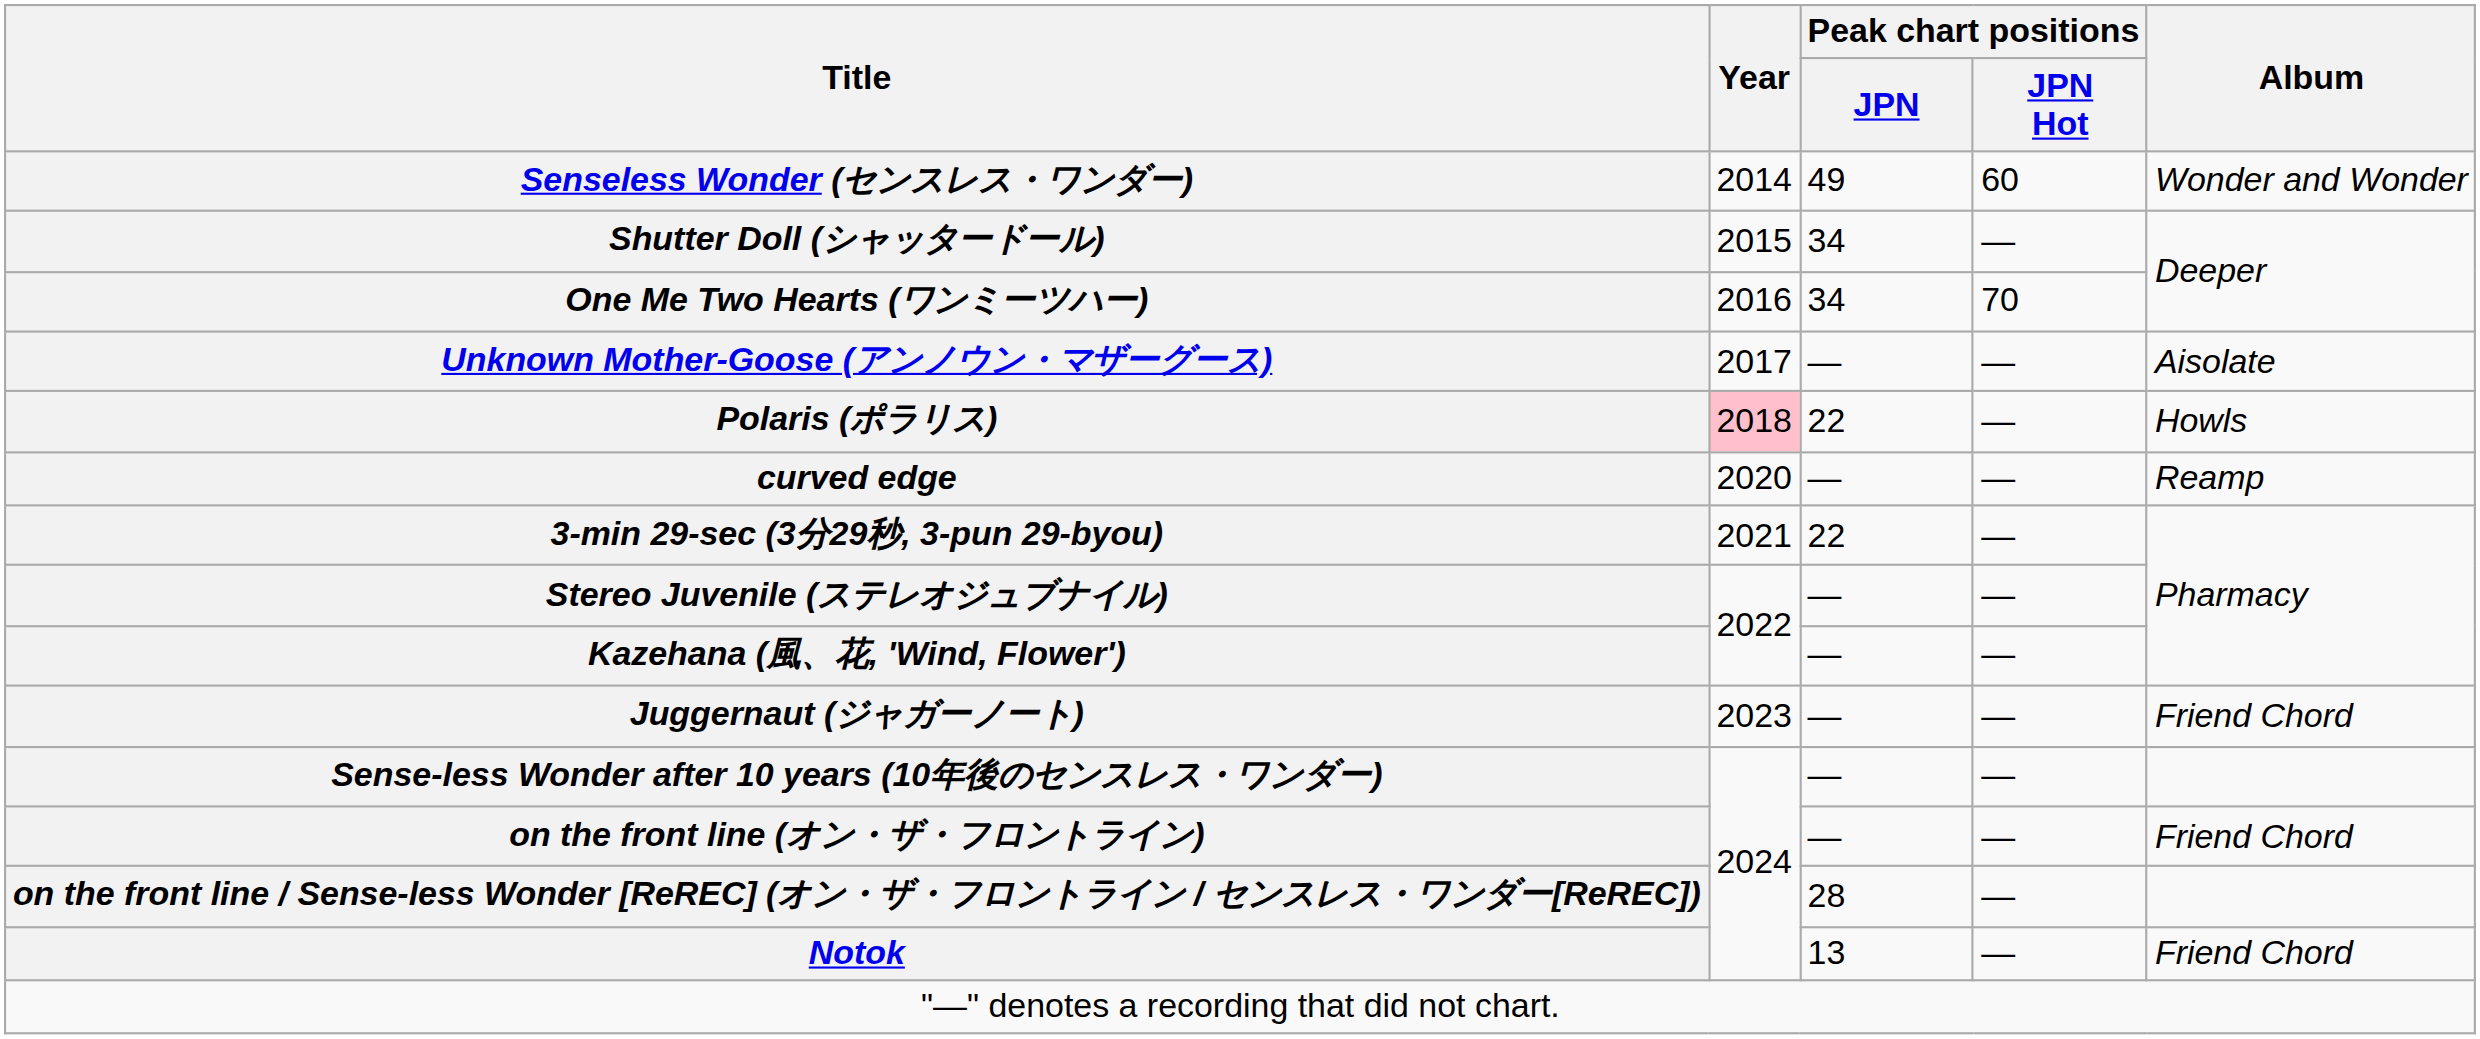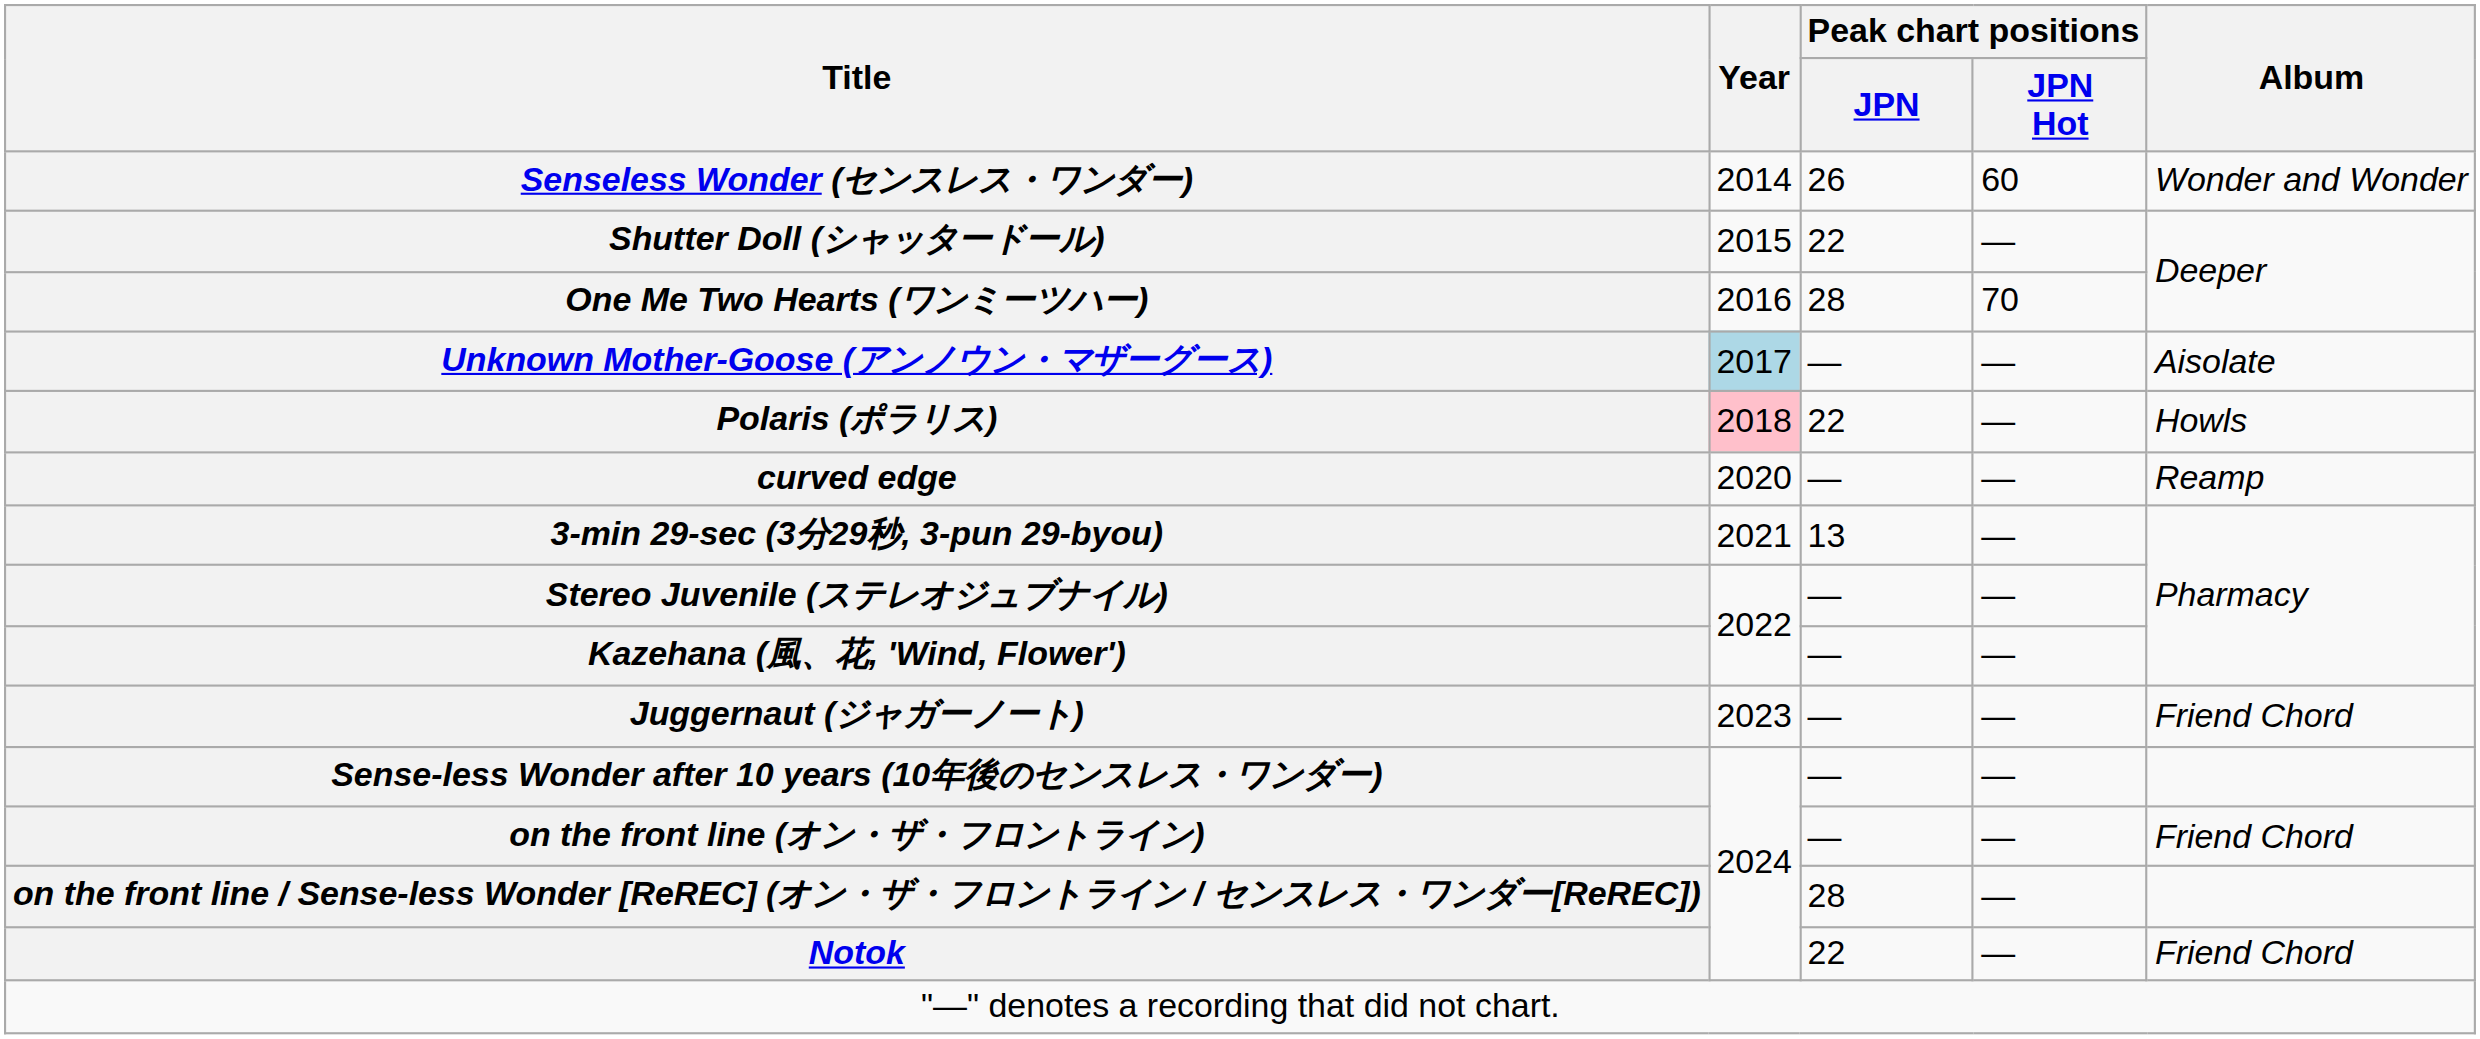(1826, 180) 49 -> (1826, 180) 26
(1826, 240) 34 -> (1826, 240) 22
(1826, 300) 34 -> (1826, 300) 28
(1754, 360) no background -> (1754, 360) lightblue background
(1826, 534) 22 -> (1826, 534) 13
(1826, 952) 13 -> (1826, 952) 22
